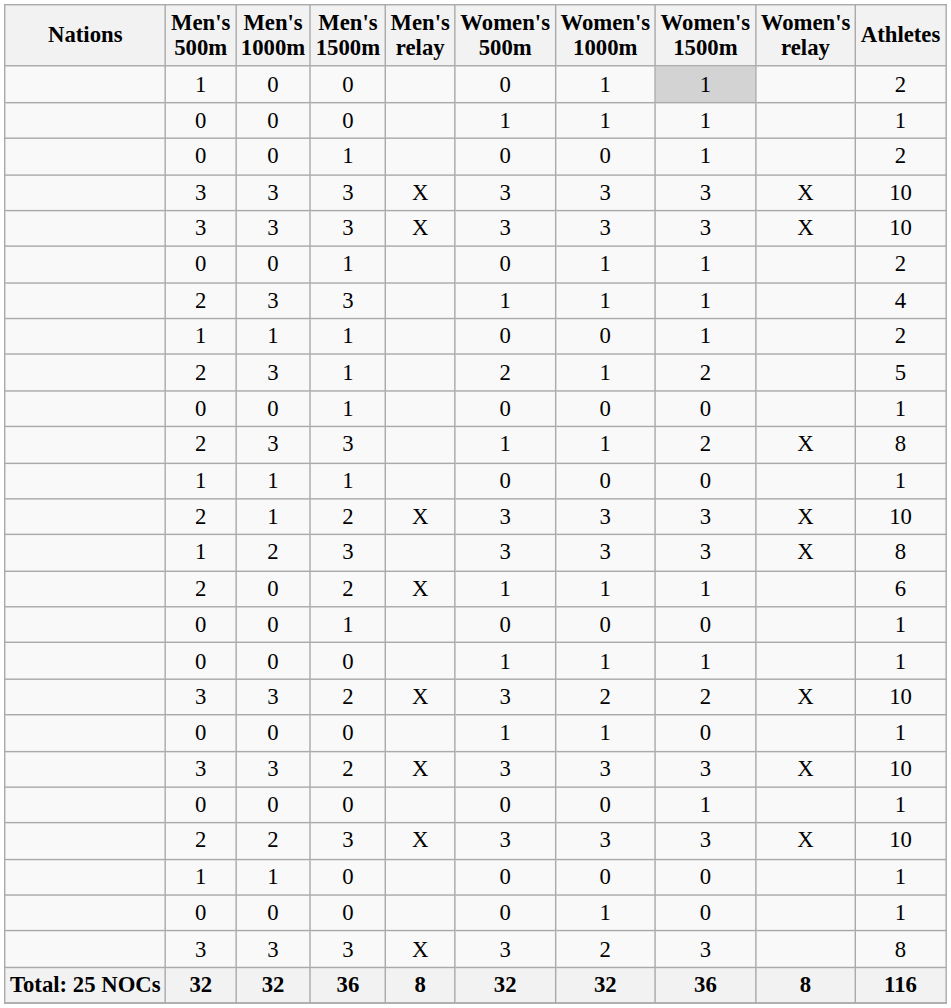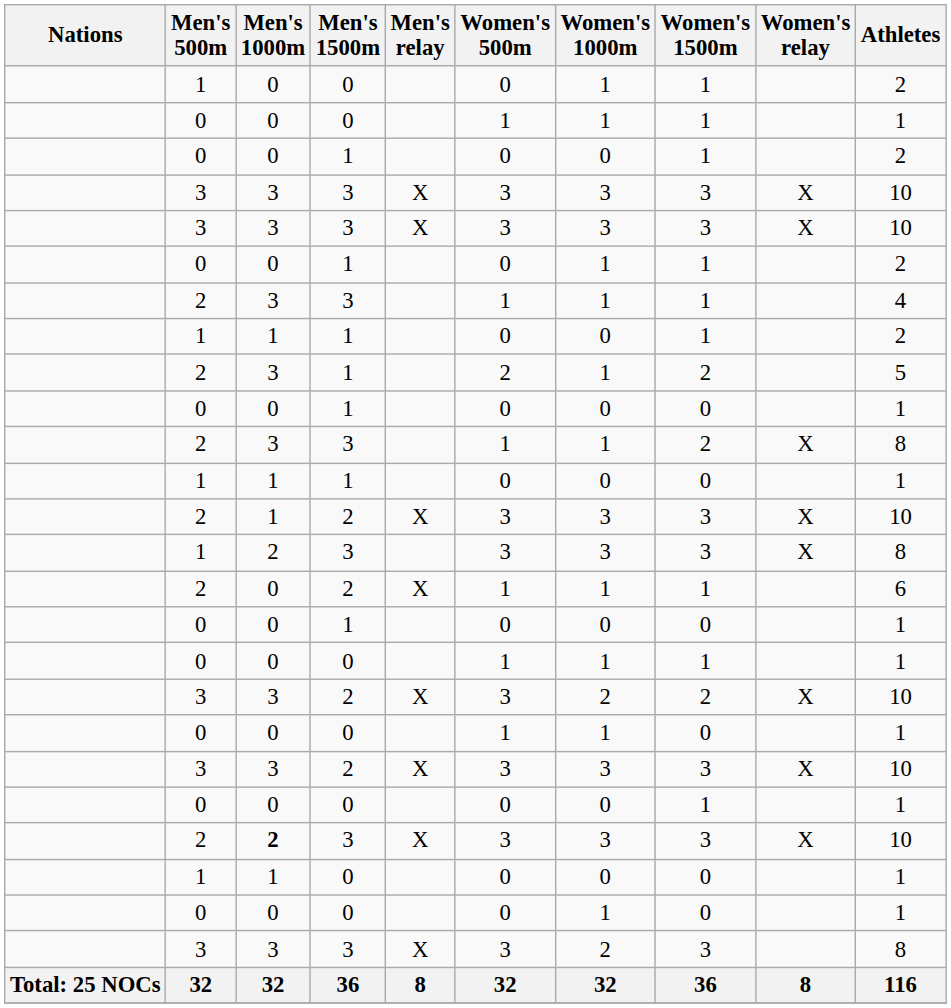(705, 84) lightgrey background -> (705, 84) no background
(273, 840) normal -> (273, 840) bold
